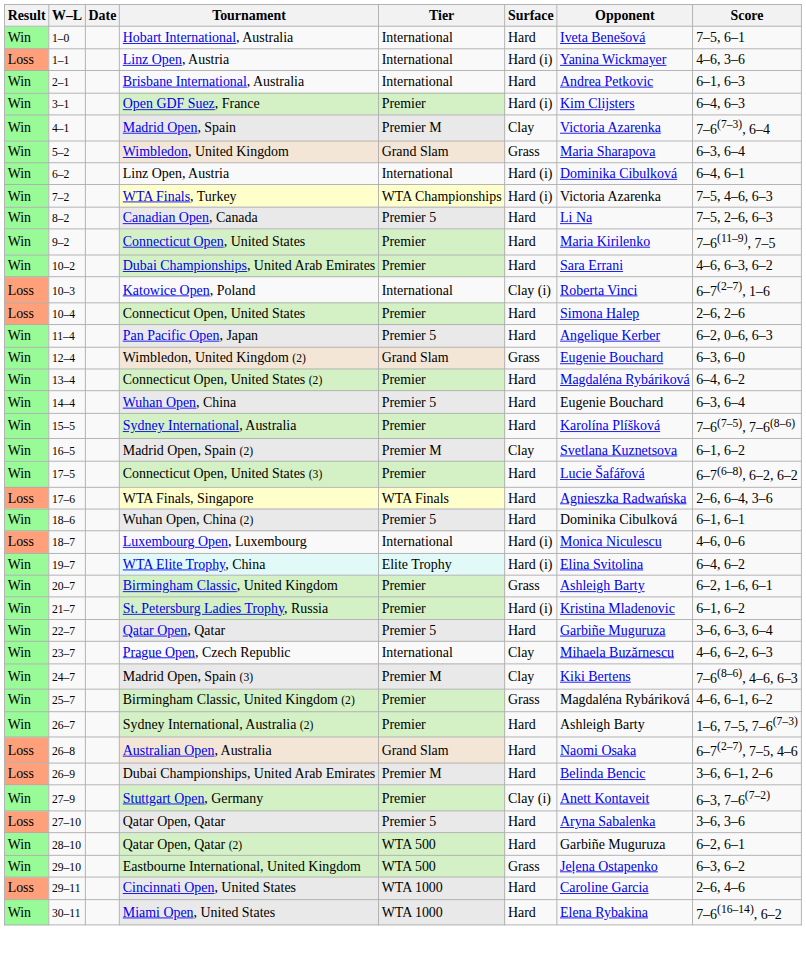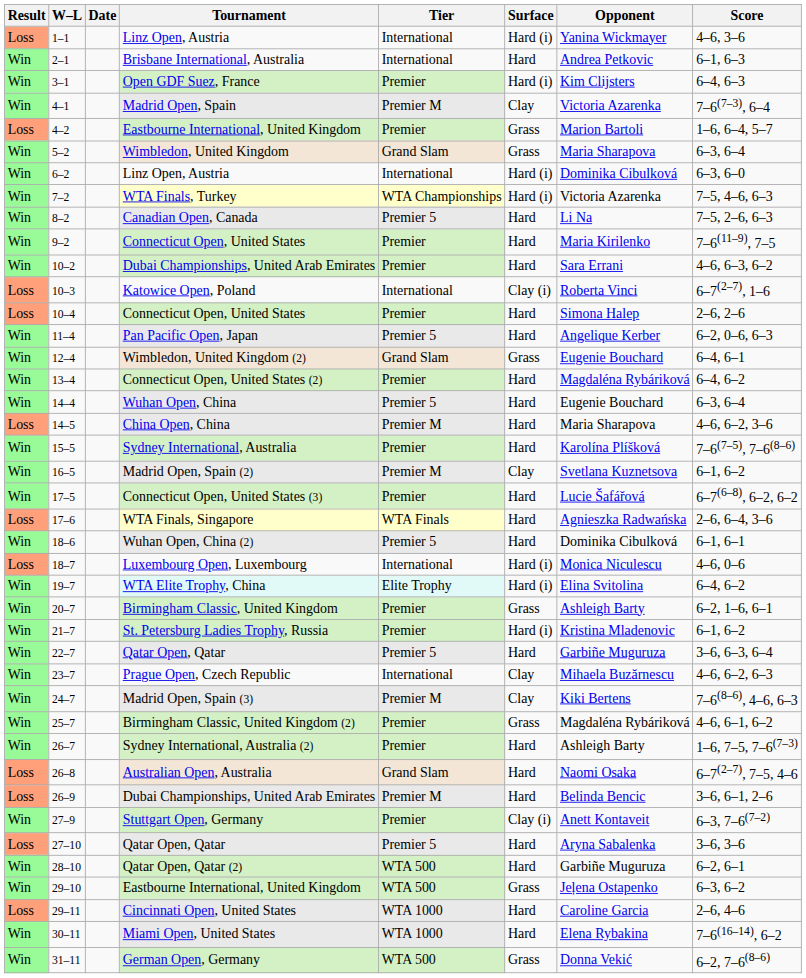- row: (61, 38)
+ row: (61, 130)
(721, 173) 6–4, 6–1 -> (721, 173) 6–3, 6–0
(721, 357) 6–3, 6–0 -> (721, 357) 6–4, 6–1
+ row: (64, 425)
+ row: (66, 961)
